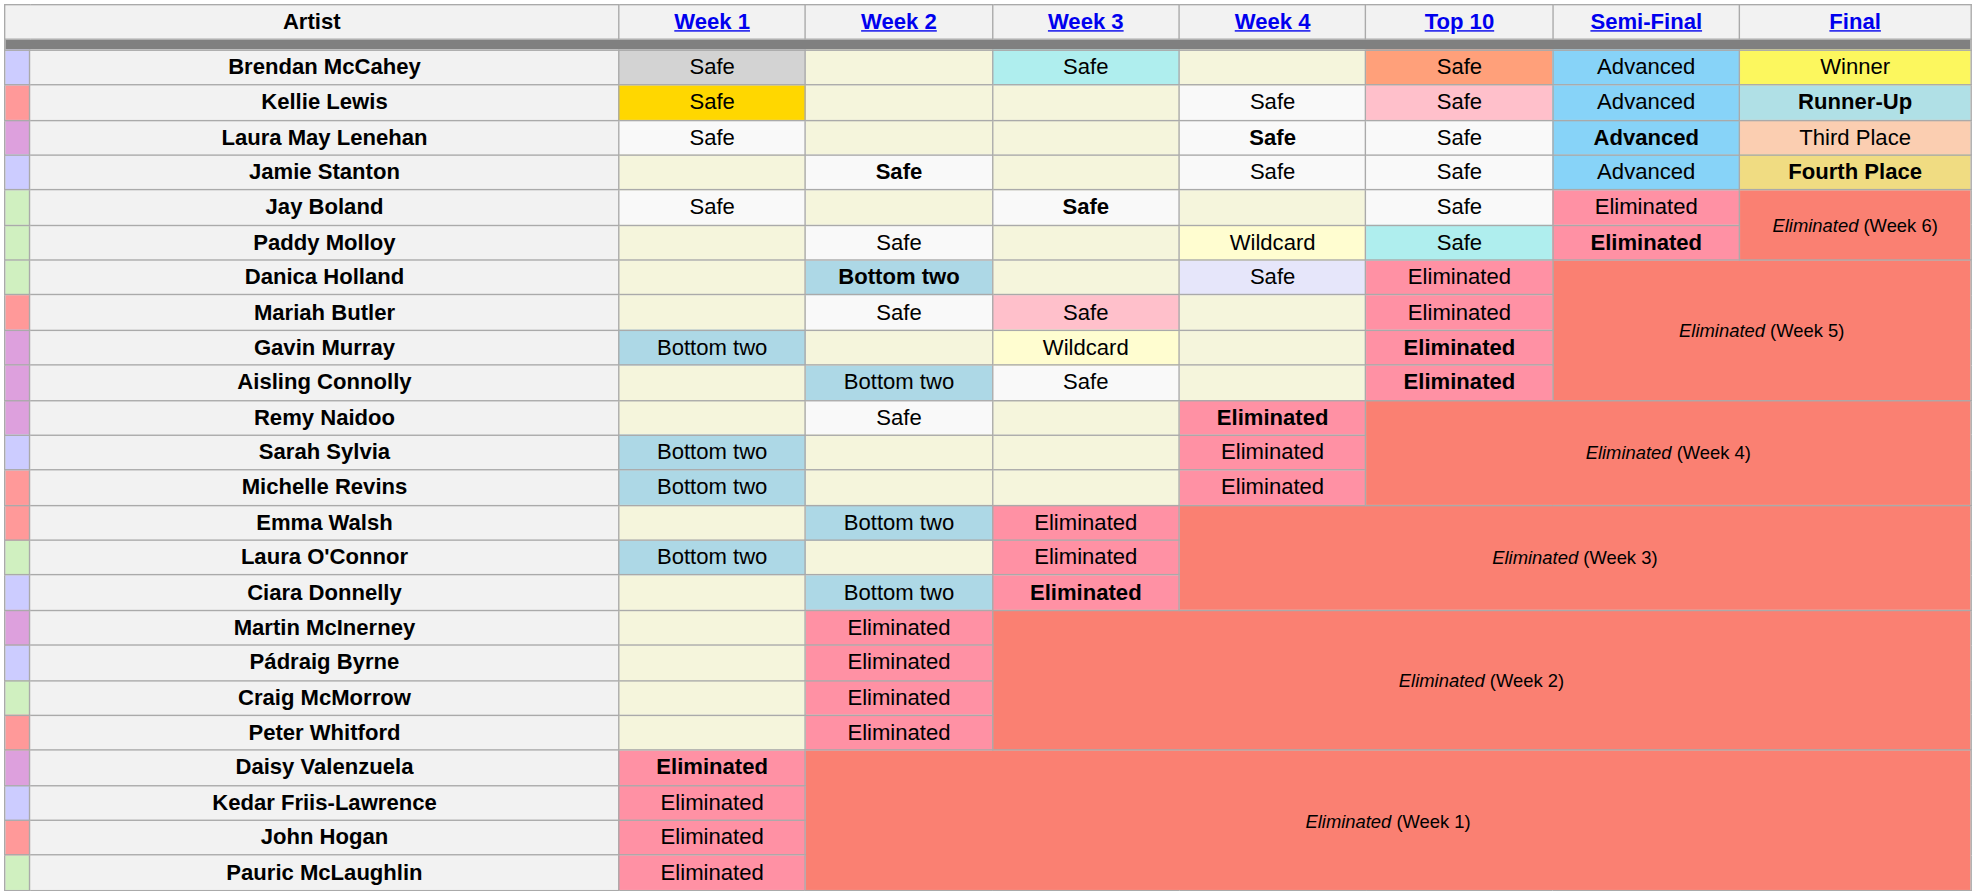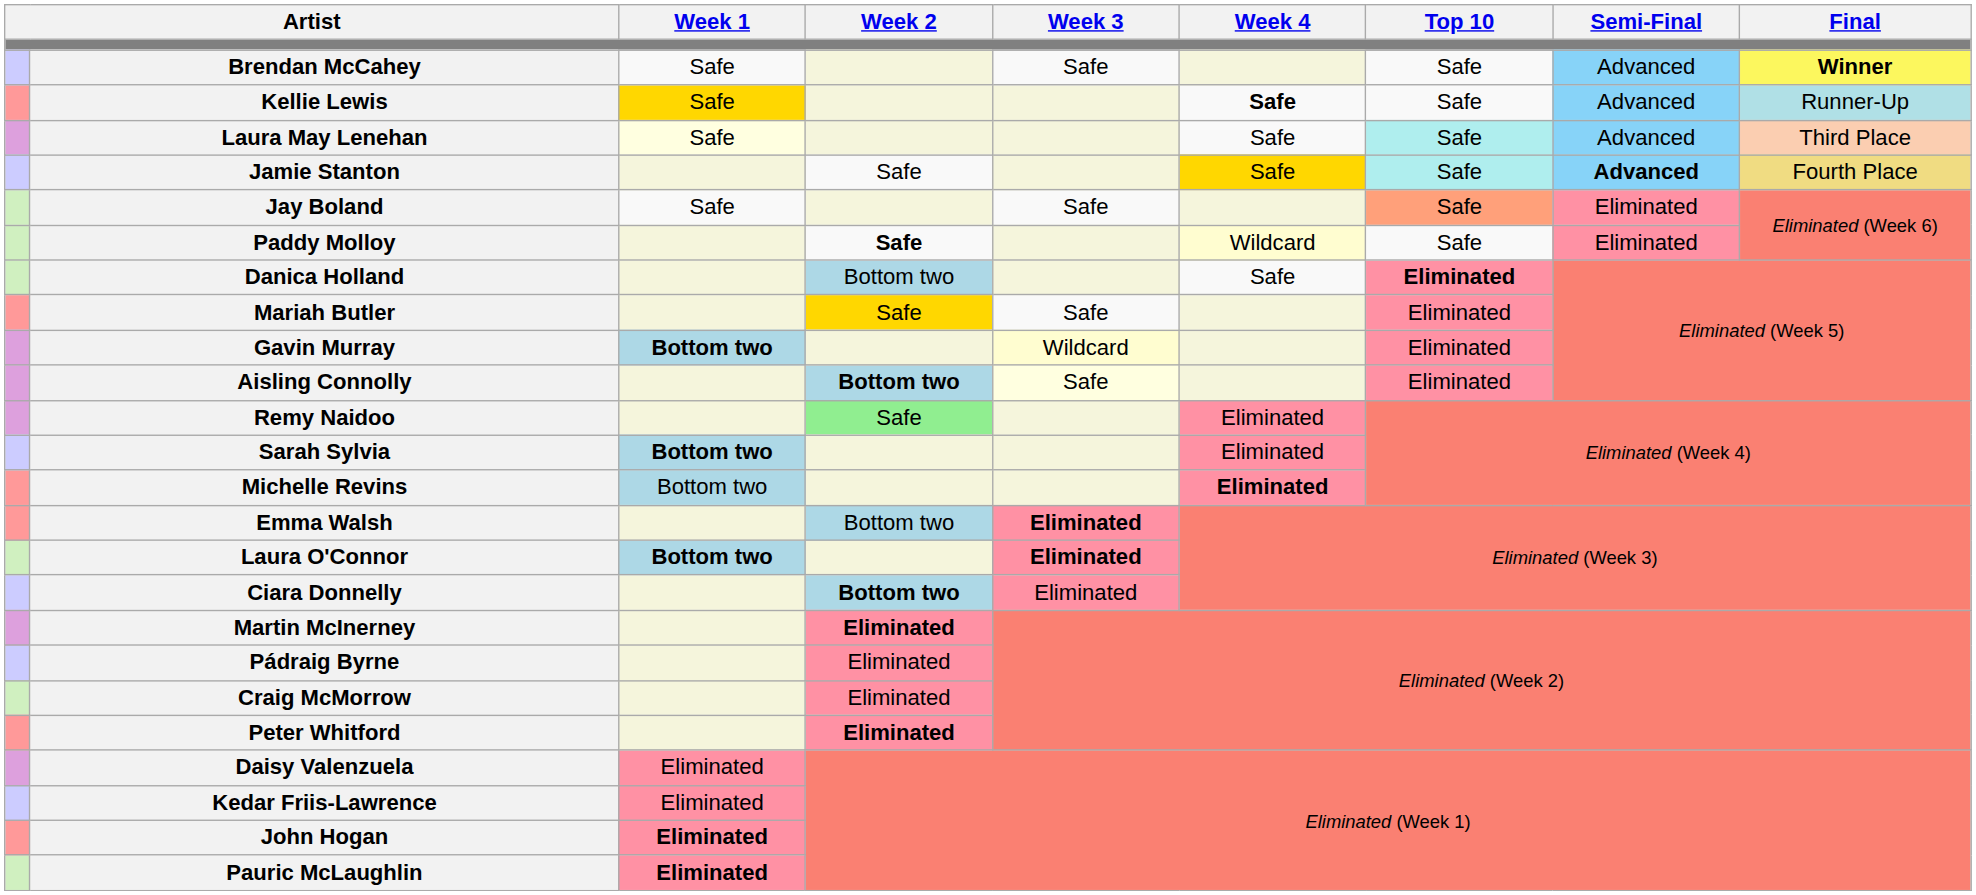(712, 67) lightgrey background -> (712, 67) no background
(1086, 67) paleturquoise background -> (1086, 67) no background
(1459, 67) lightsalmon background -> (1459, 67) no background
(1855, 67) normal -> (1855, 67) bold
(1273, 102) normal -> (1273, 102) bold
(1459, 102) pink background -> (1459, 102) no background
(1855, 102) bold -> (1855, 102) normal
(712, 137) no background -> (712, 137) lightyellow background
(1273, 137) bold -> (1273, 137) normal
(1459, 137) no background -> (1459, 137) paleturquoise background
(1646, 137) bold -> (1646, 137) normal
(899, 172) bold -> (899, 172) normal
(1273, 172) no background -> (1273, 172) gold background
(1459, 172) no background -> (1459, 172) paleturquoise background
(1646, 172) normal -> (1646, 172) bold
(1855, 172) bold -> (1855, 172) normal
(1086, 207) bold -> (1086, 207) normal
(1459, 207) no background -> (1459, 207) lightsalmon background
(899, 242) normal -> (899, 242) bold
(1459, 242) paleturquoise background -> (1459, 242) no background
(1646, 242) bold -> (1646, 242) normal
(899, 277) bold -> (899, 277) normal
(1273, 277) lavender background -> (1273, 277) no background
(1459, 277) normal -> (1459, 277) bold
(899, 312) no background -> (899, 312) gold background
(1086, 312) pink background -> (1086, 312) no background
(712, 347) normal -> (712, 347) bold
(1459, 347) bold -> (1459, 347) normal
(899, 382) normal -> (899, 382) bold
(1086, 382) no background -> (1086, 382) lightyellow background
(1459, 382) bold -> (1459, 382) normal
(899, 417) no background -> (899, 417) lightgreen background
(1273, 417) bold -> (1273, 417) normal
(712, 452) normal -> (712, 452) bold
(1273, 487) normal -> (1273, 487) bold
(1086, 522) normal -> (1086, 522) bold
(712, 557) normal -> (712, 557) bold
(1086, 557) normal -> (1086, 557) bold
(899, 592) normal -> (899, 592) bold
(1086, 592) bold -> (1086, 592) normal
(899, 627) normal -> (899, 627) bold
(899, 732) normal -> (899, 732) bold
(712, 767) bold -> (712, 767) normal
(712, 837) normal -> (712, 837) bold
(712, 872) normal -> (712, 872) bold
